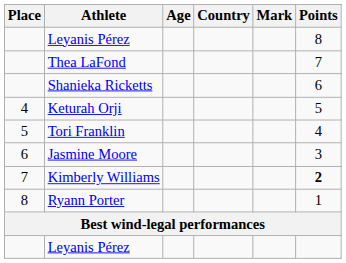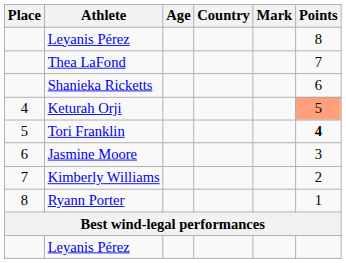(318, 108) no background -> (318, 108) lightsalmon background
(318, 131) normal -> (318, 131) bold
(318, 177) bold -> (318, 177) normal
